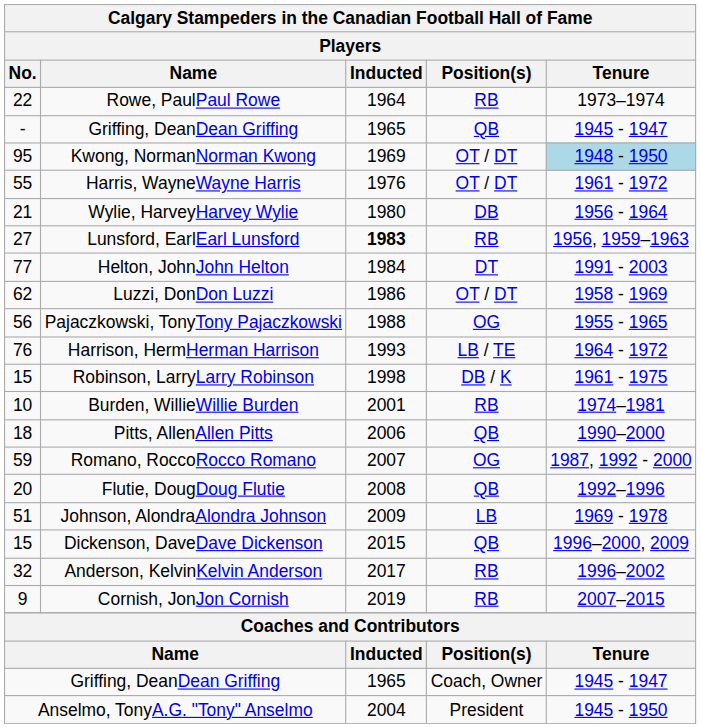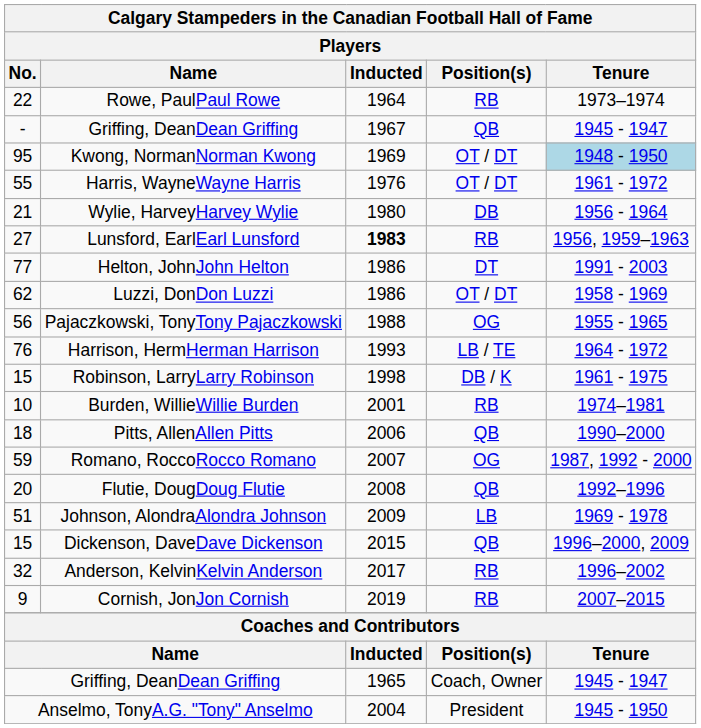(386, 128) 1965 -> (386, 128) 1967
(386, 267) 1984 -> (386, 267) 1986
